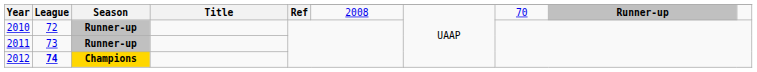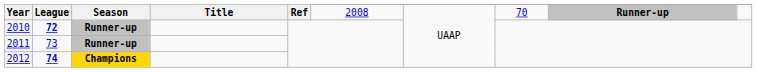(52, 28) normal -> (52, 28) bold
